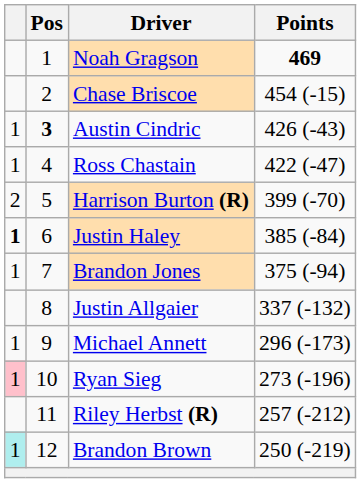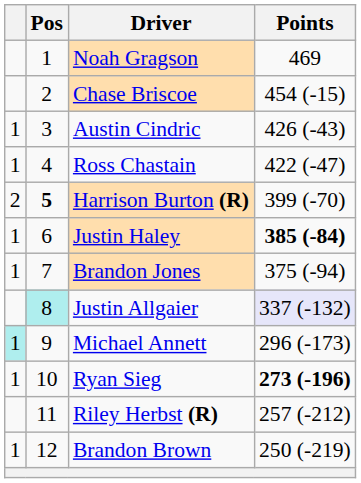(305, 58) bold -> (305, 58) normal
(47, 129) bold -> (47, 129) normal
(47, 200) normal -> (47, 200) bold
(15, 236) bold -> (15, 236) normal
(305, 236) normal -> (305, 236) bold
(47, 307) no background -> (47, 307) paleturquoise background
(305, 307) no background -> (305, 307) lavender background
(15, 342) no background -> (15, 342) paleturquoise background
(15, 378) pink background -> (15, 378) no background
(305, 378) normal -> (305, 378) bold
(15, 449) paleturquoise background -> (15, 449) no background
